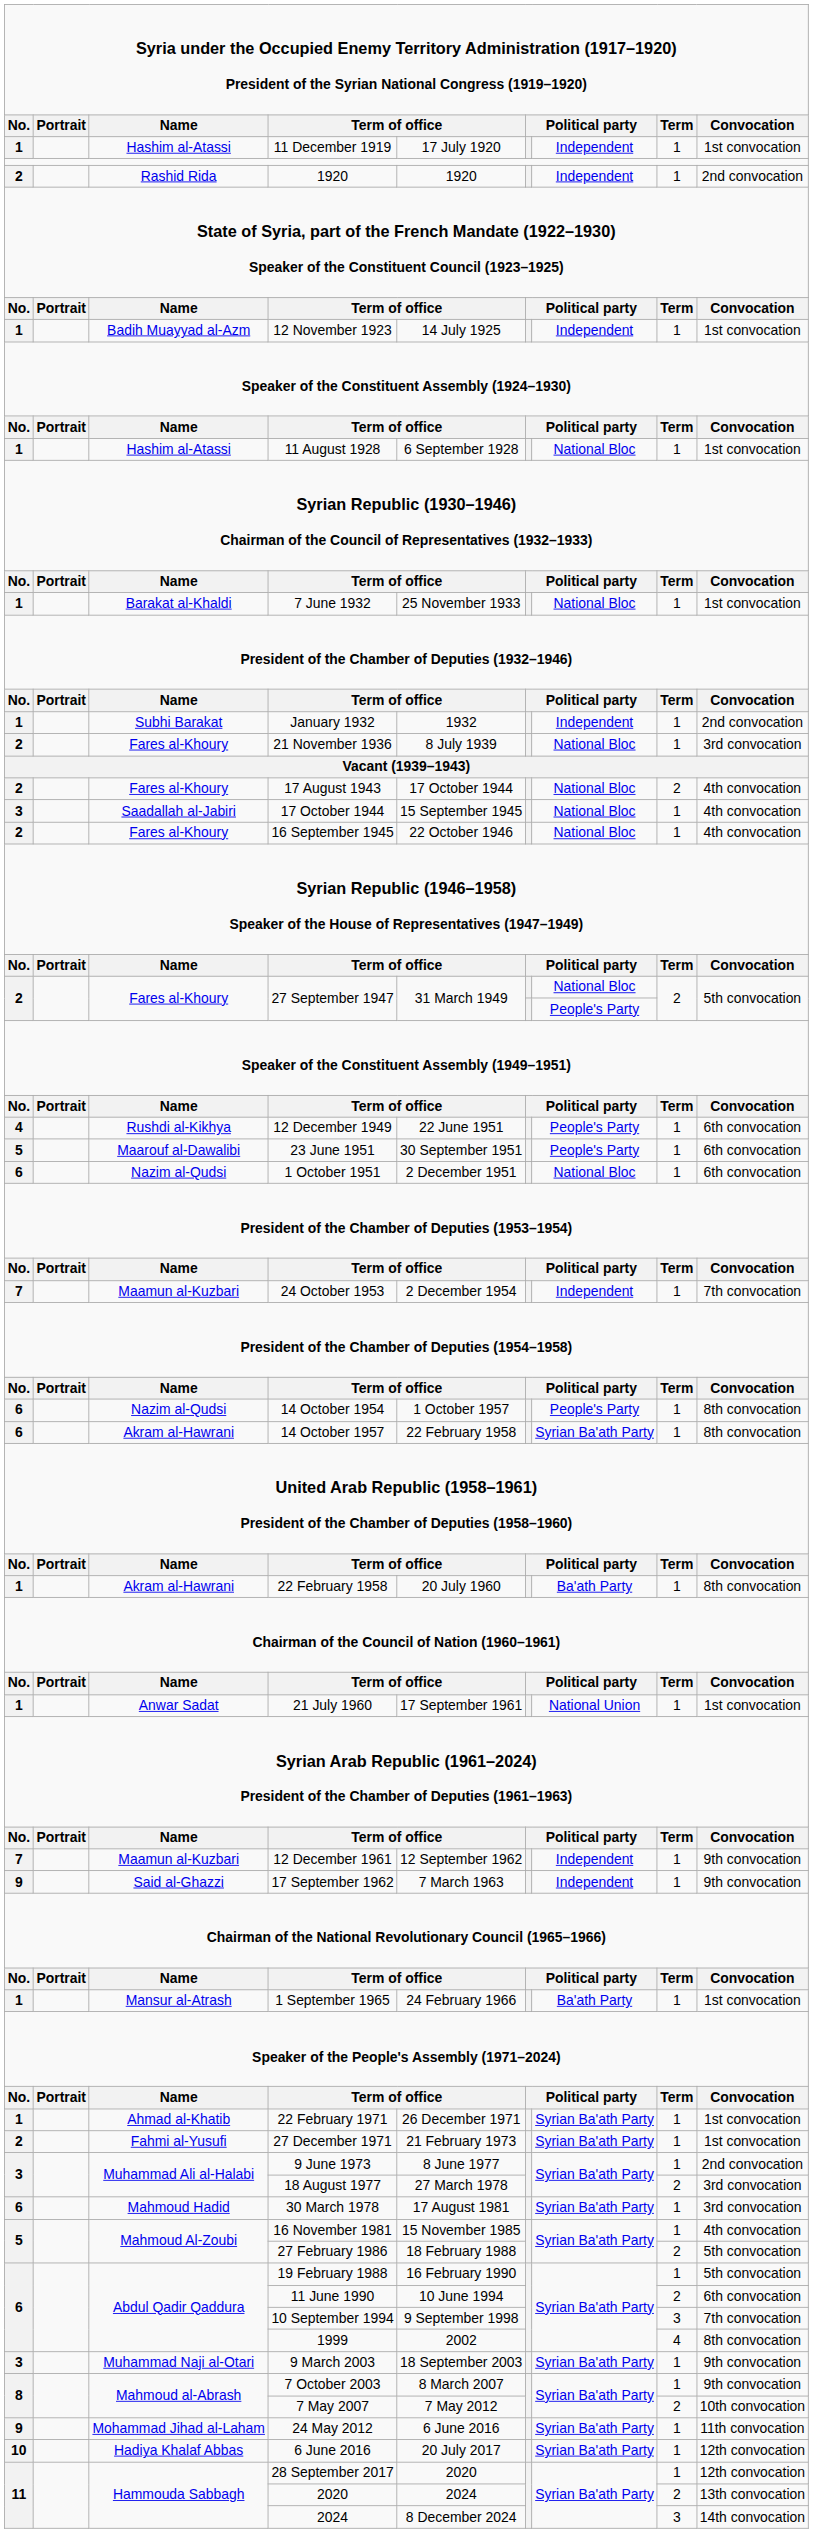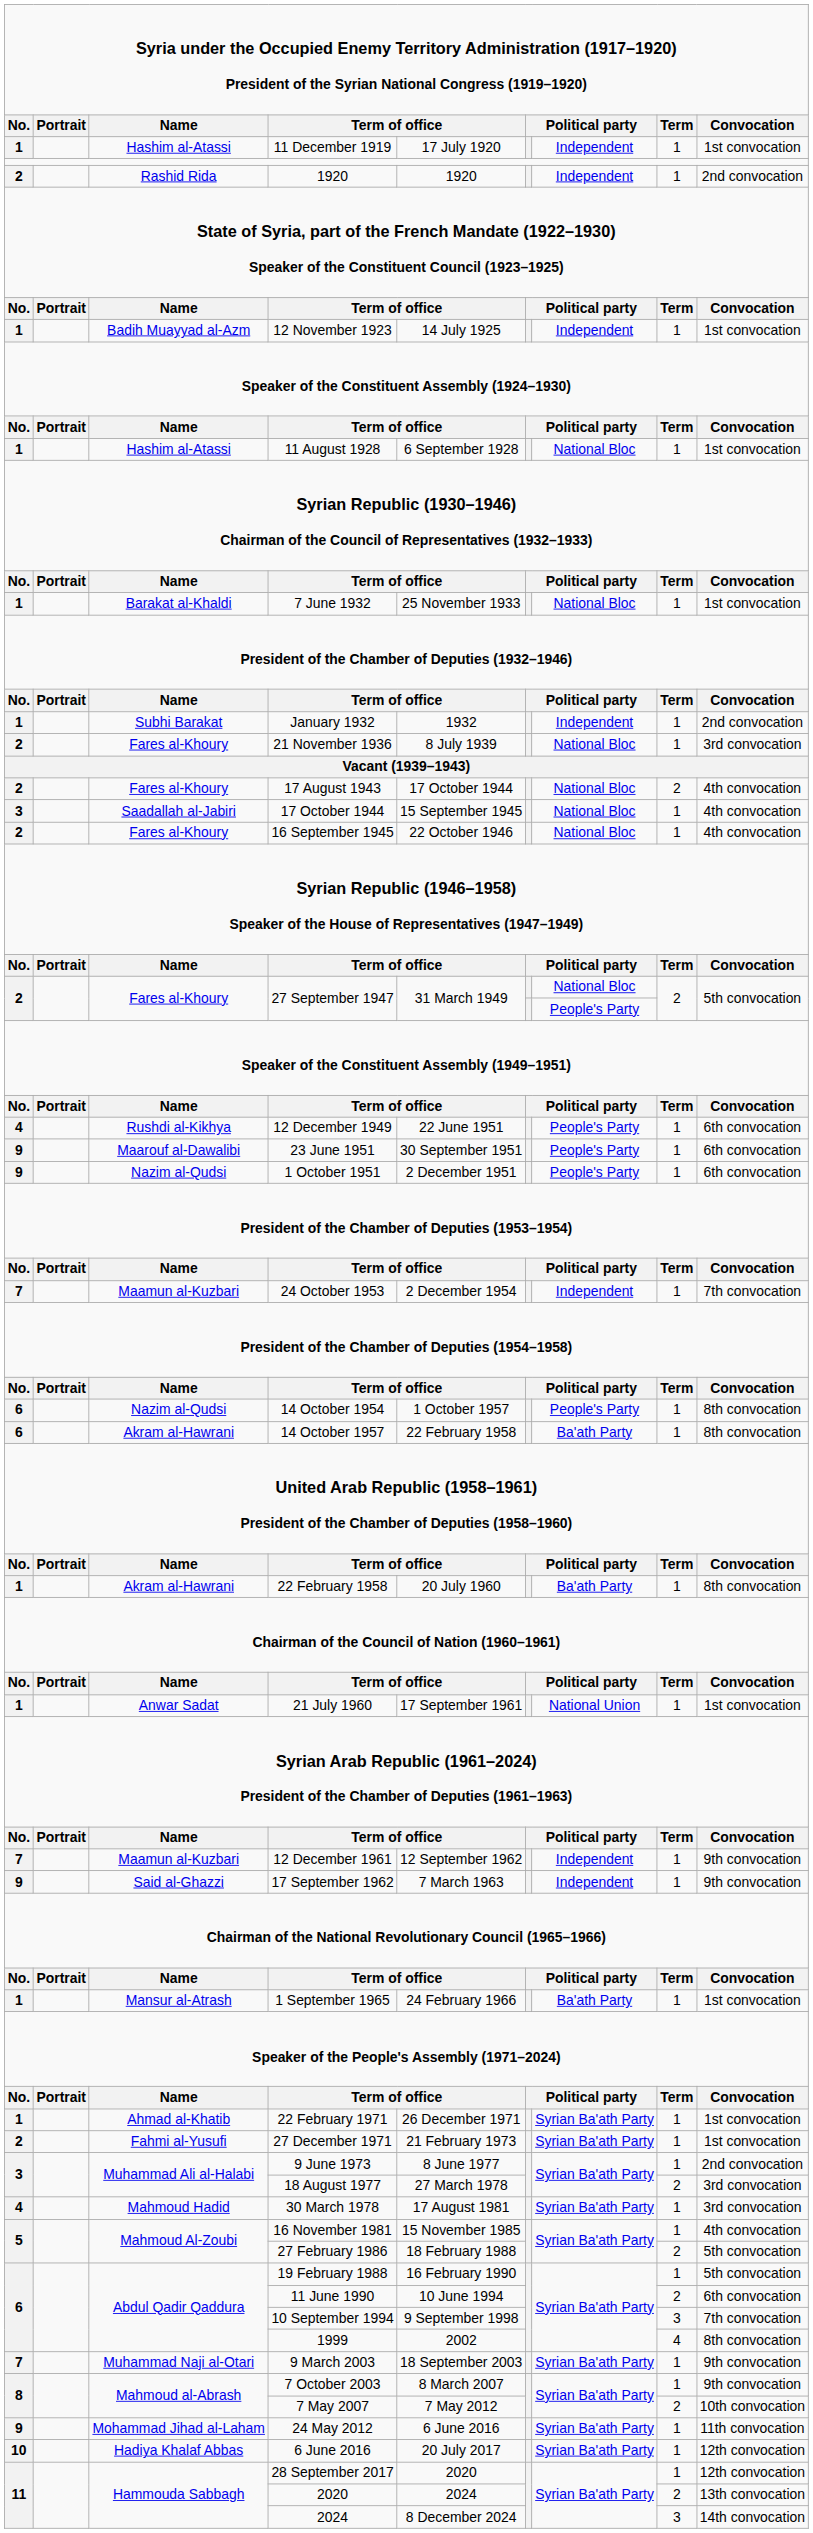(19, 1150) 5 -> (19, 1150) 9
(19, 1172) 6 -> (19, 1172) 9
(595, 1172) National Bloc -> (595, 1172) People's Party
(595, 1432) Syrian Ba'ath Party -> (595, 1432) Ba'ath Party
(19, 2208) 6 -> (19, 2208) 4
(19, 2362) 3 -> (19, 2362) 7
